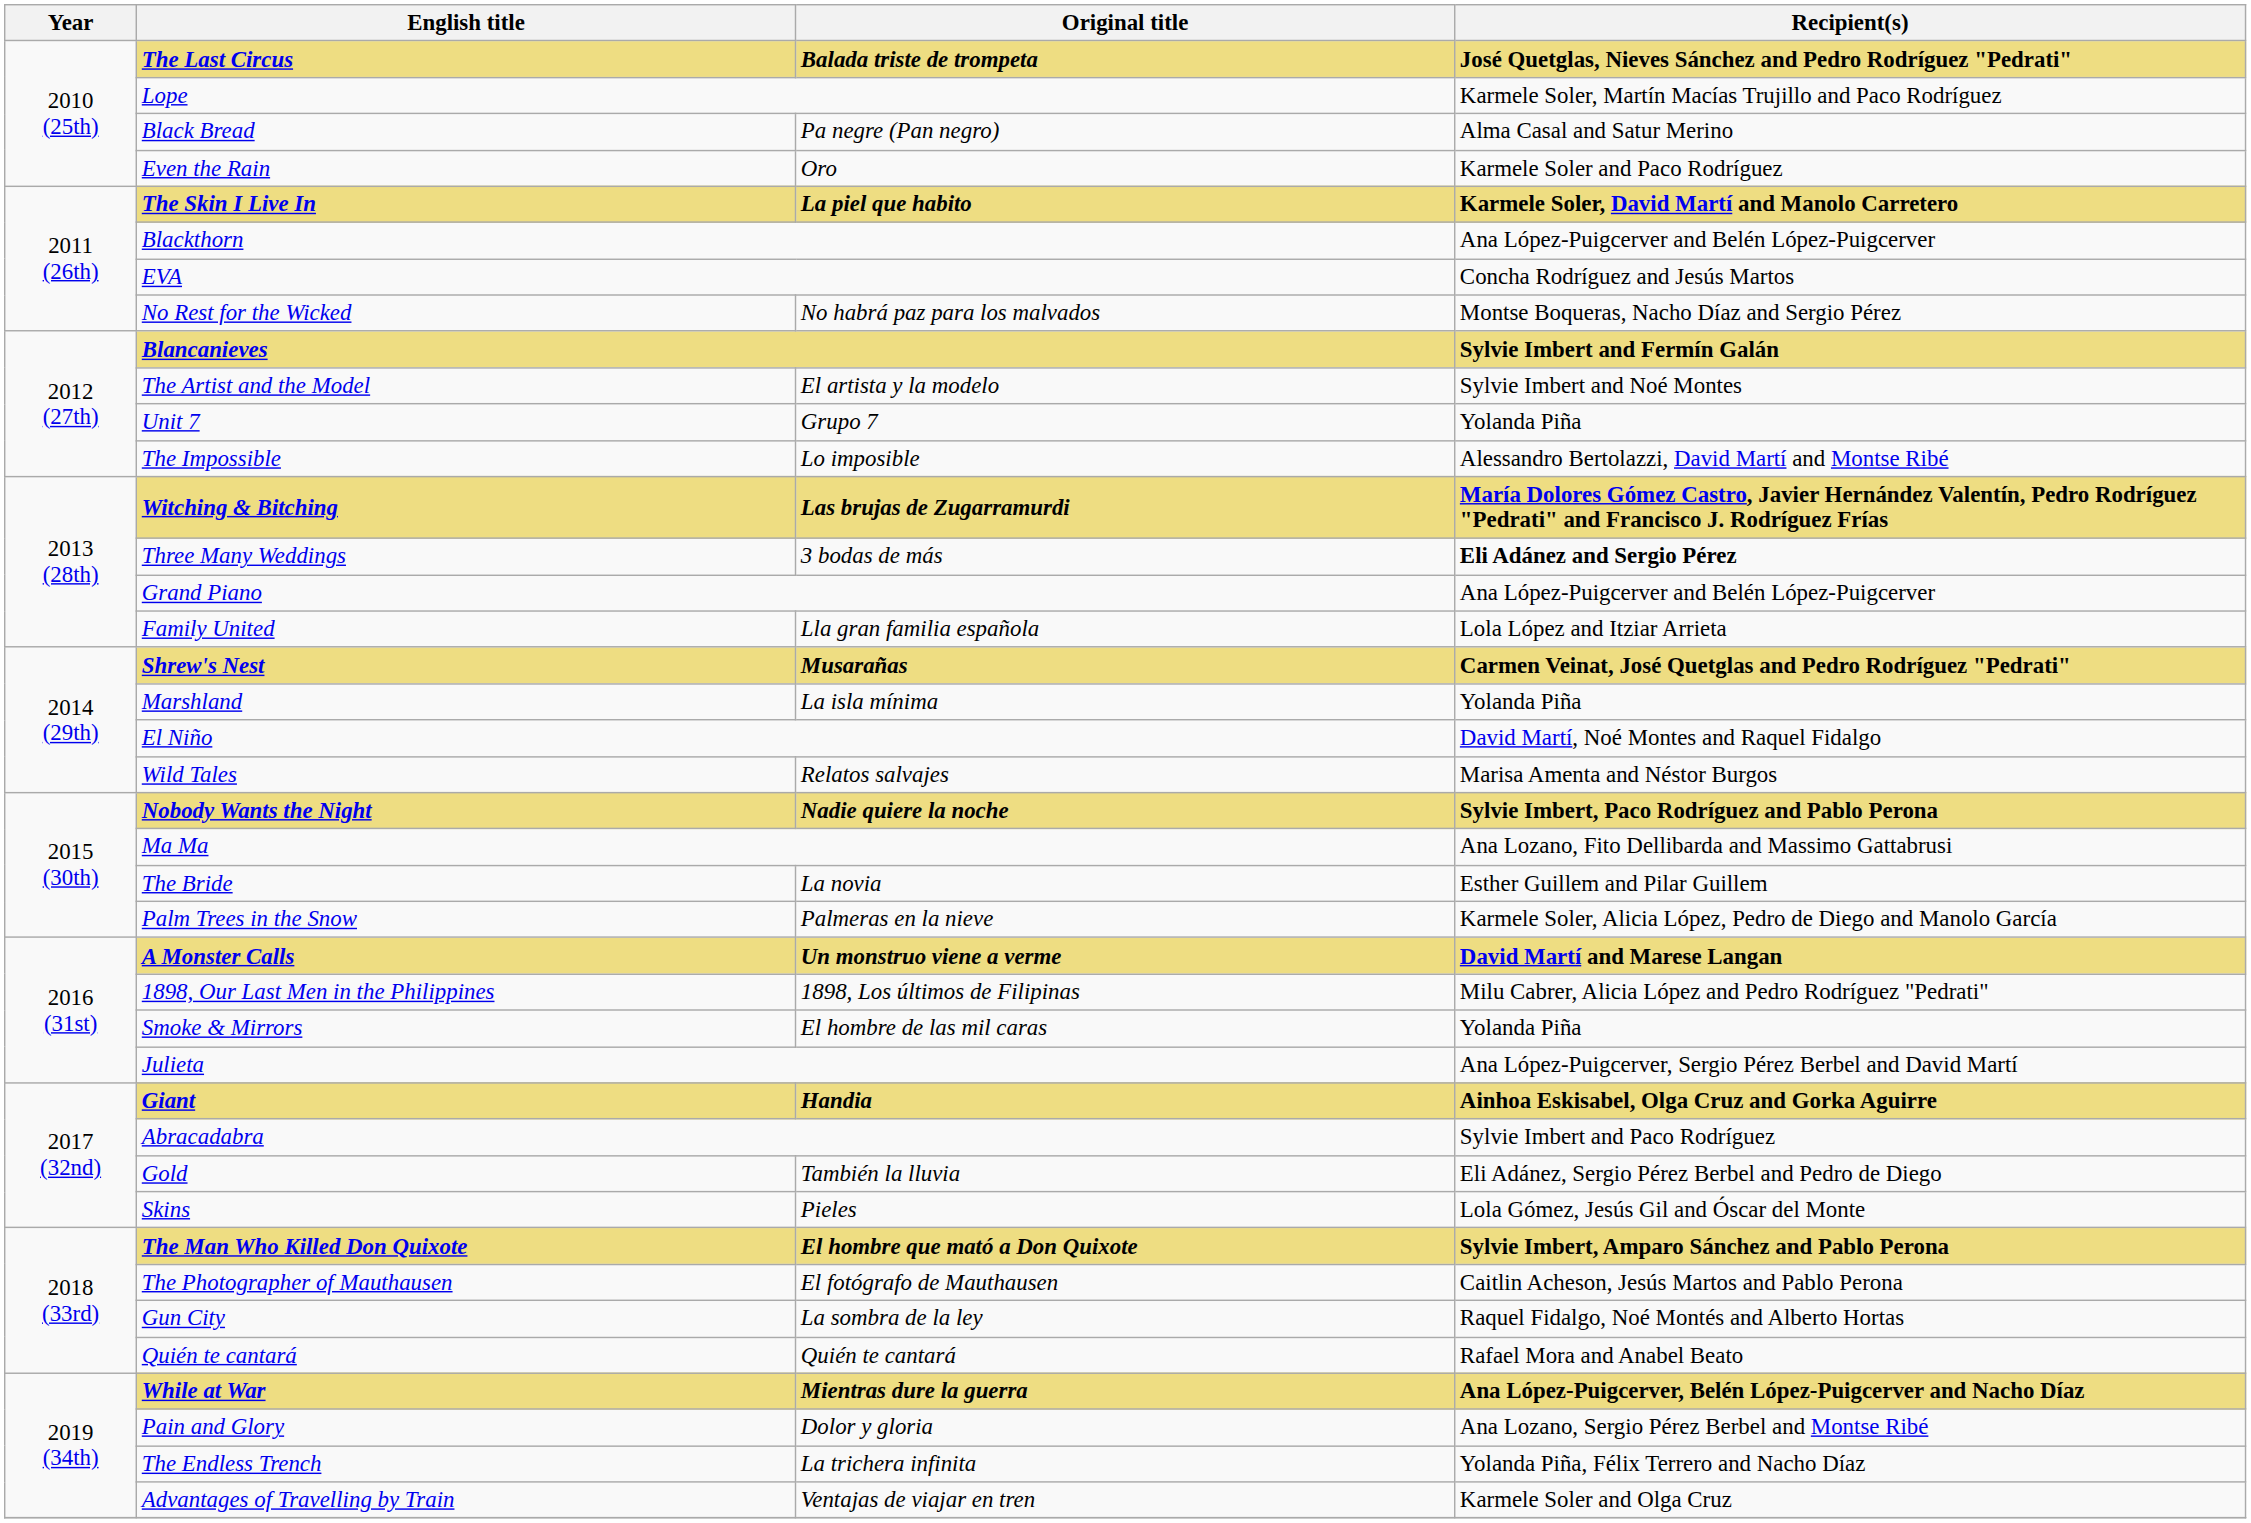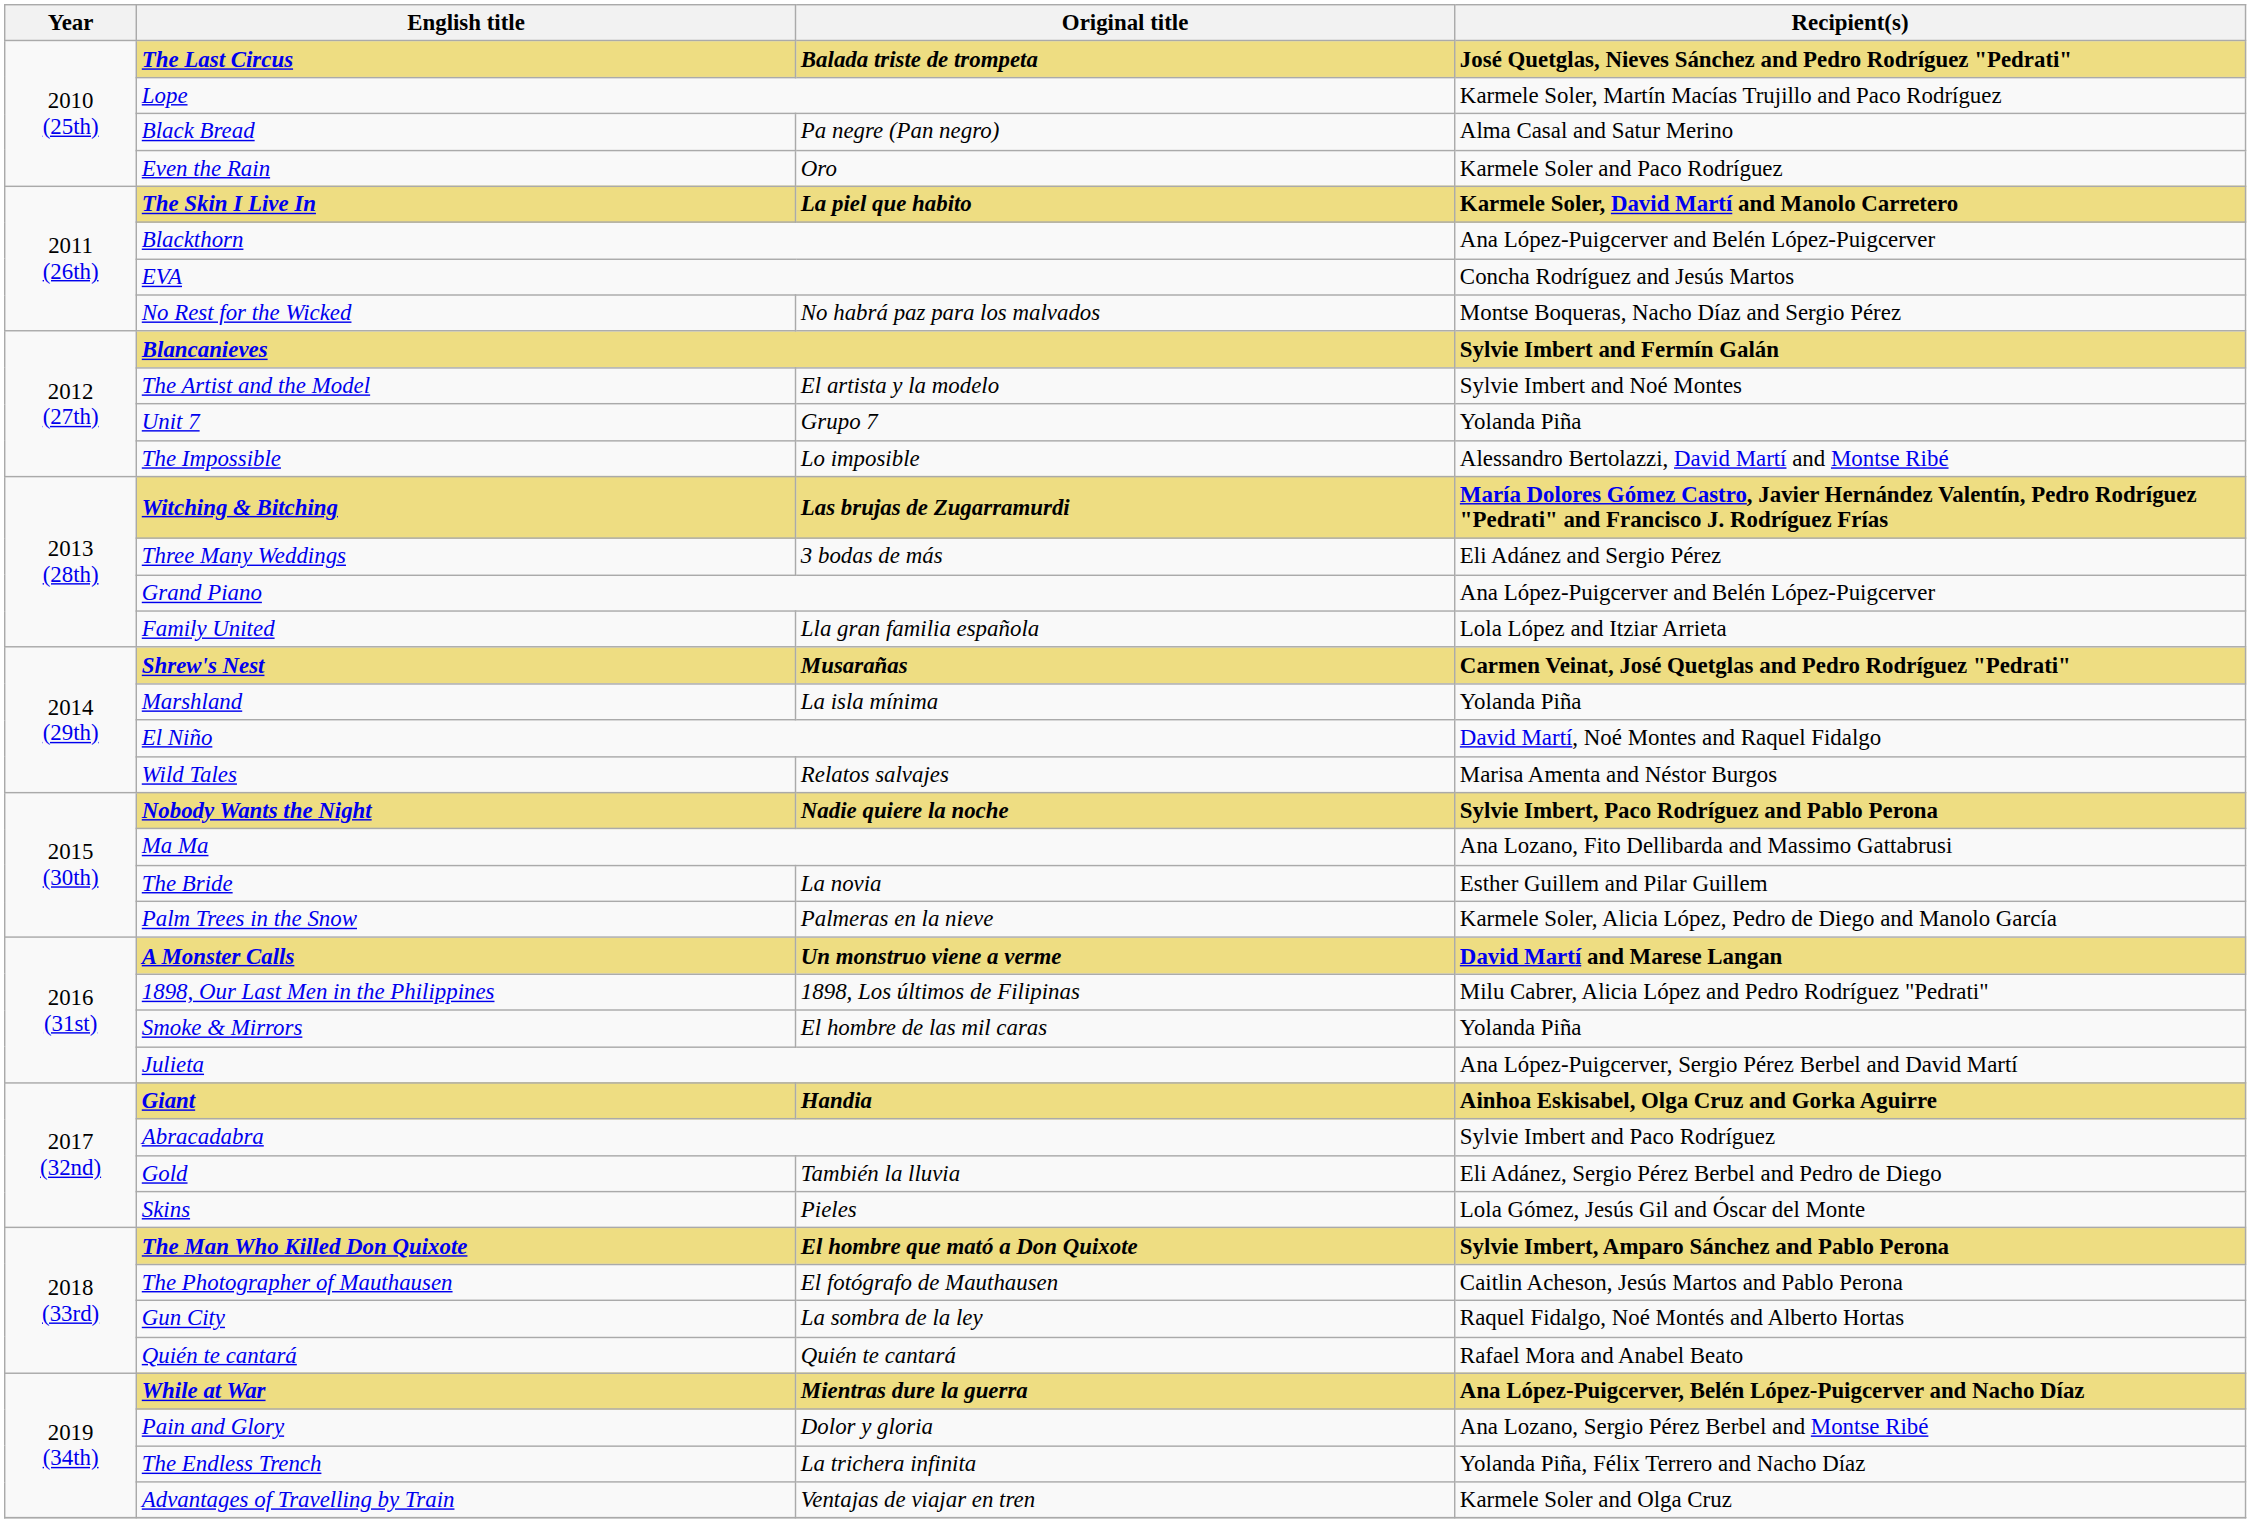(1598, 556) bold -> (1591, 556) normal
